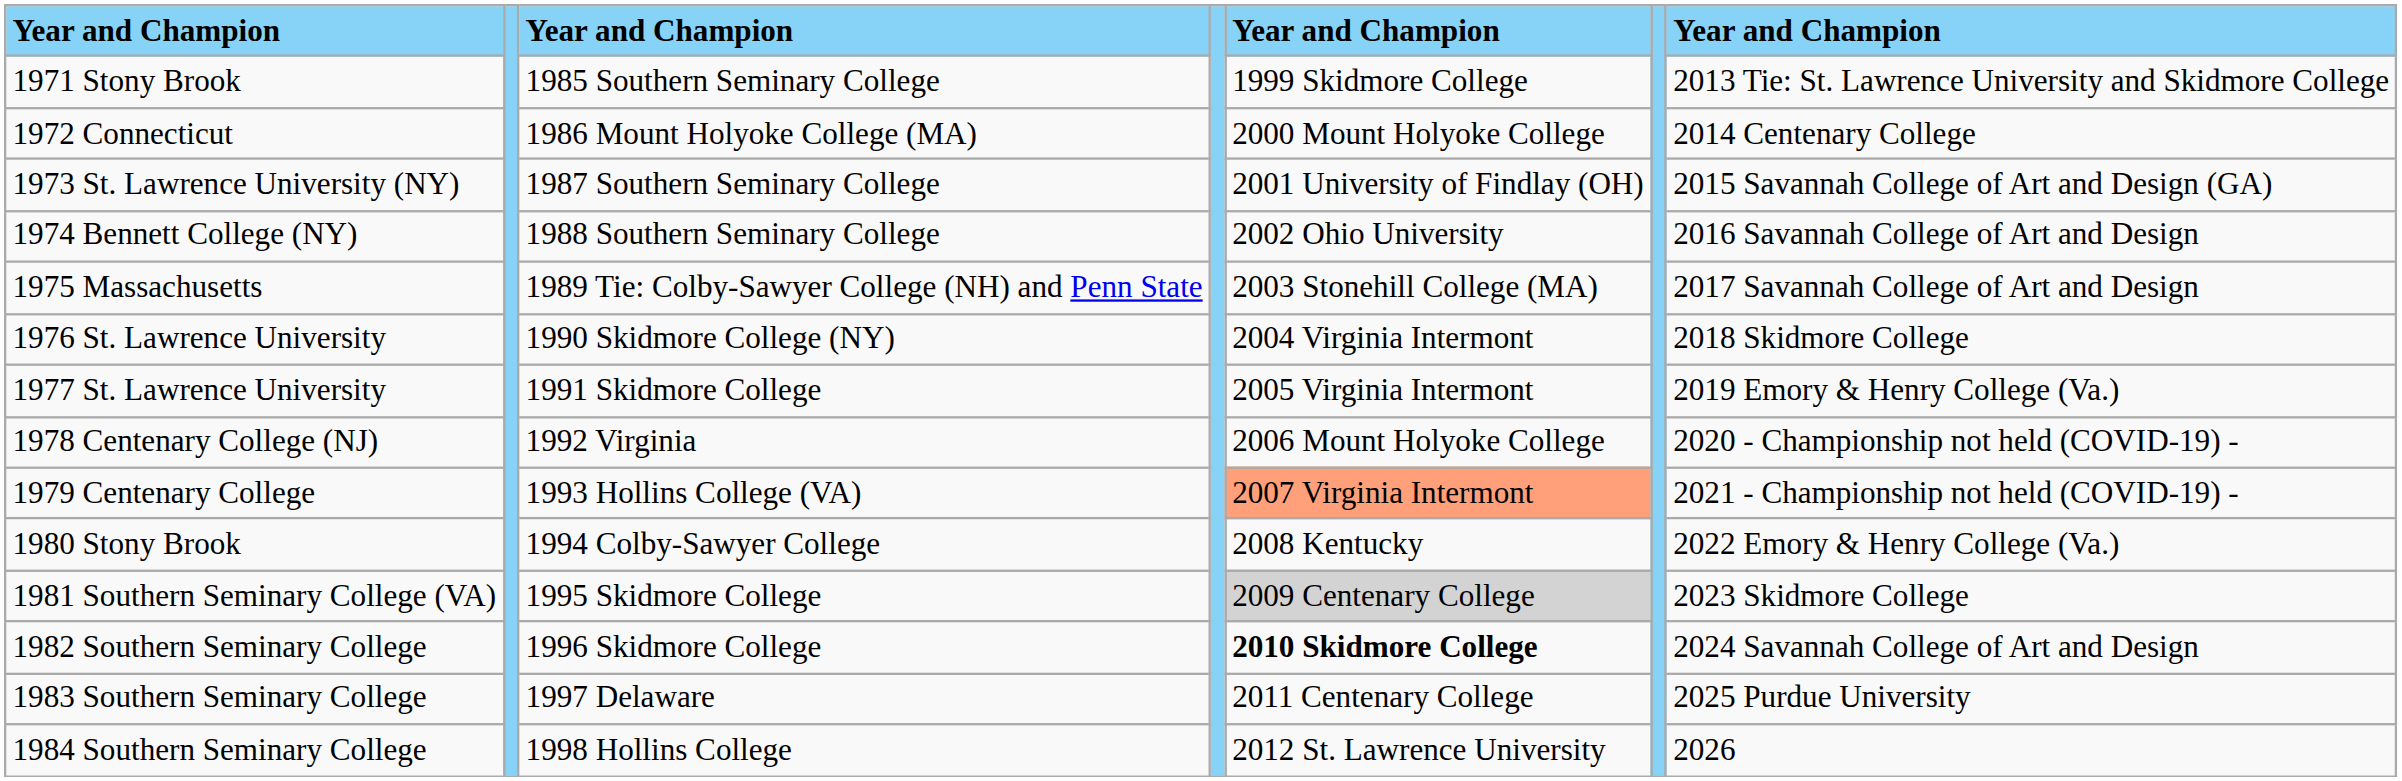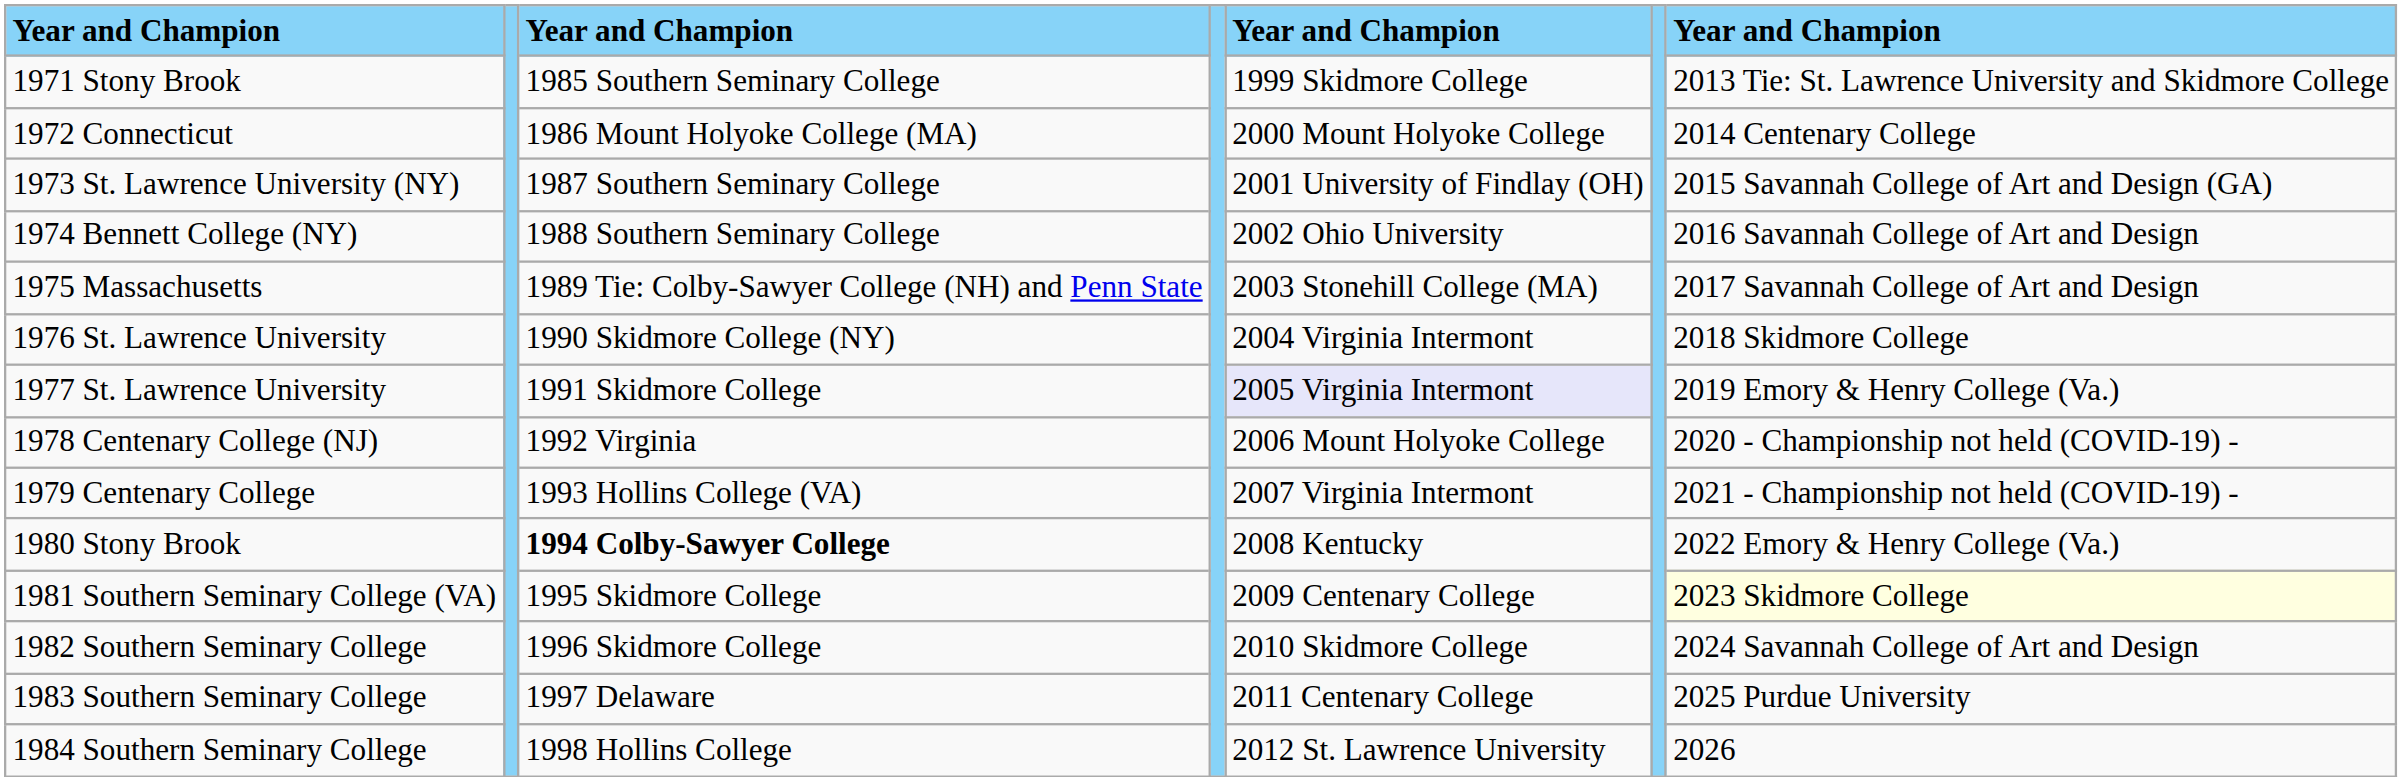(1383, 389) no background -> (1383, 389) lavender background
(1383, 492) lightsalmon background -> (1383, 492) no background
(703, 543) normal -> (708, 543) bold
(1383, 594) lightgrey background -> (1383, 594) no background
(1821, 594) no background -> (1821, 594) lightyellow background
(1385, 646) bold -> (1380, 646) normal
